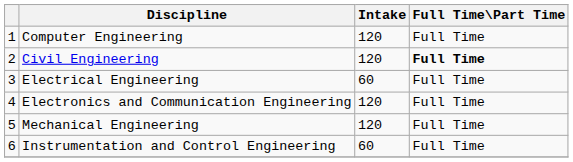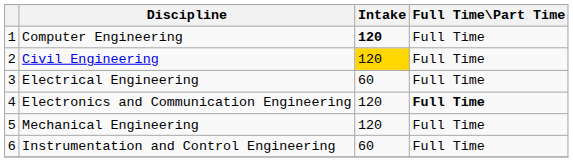(370, 37) normal -> (370, 37) bold
(370, 59) no background -> (370, 59) gold background
(449, 59) bold -> (449, 59) normal
(449, 103) normal -> (449, 103) bold
